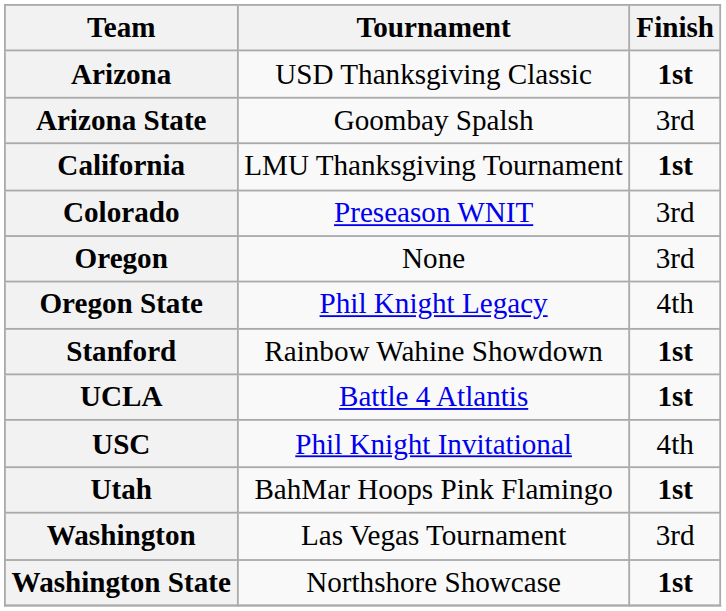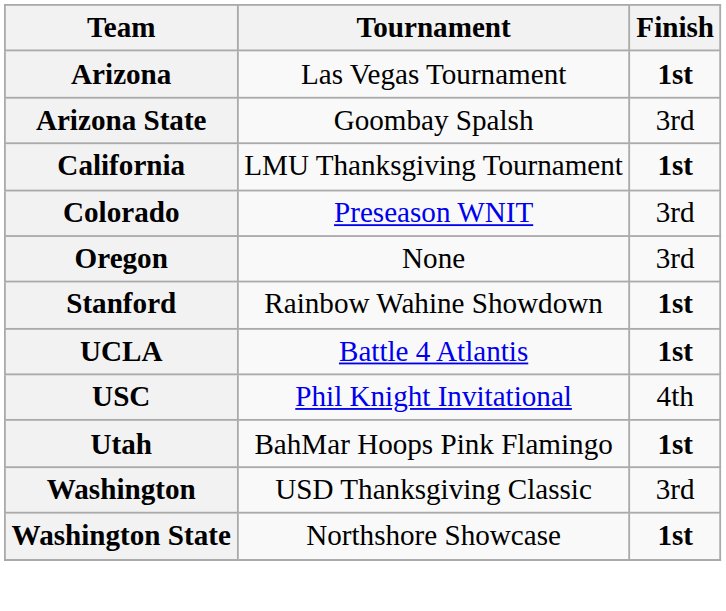(434, 73) USD Thanksgiving Classic -> (434, 73) Las Vegas Tournament
- row: (121, 304)
(434, 535) Las Vegas Tournament -> (434, 489) USD Thanksgiving Classic
